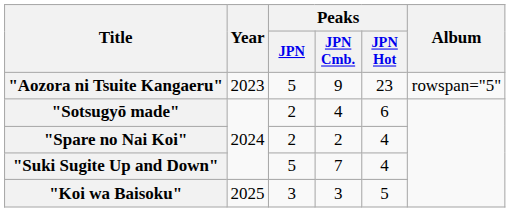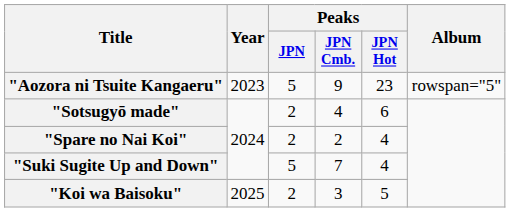(292, 193) 3 -> (292, 193) 2
